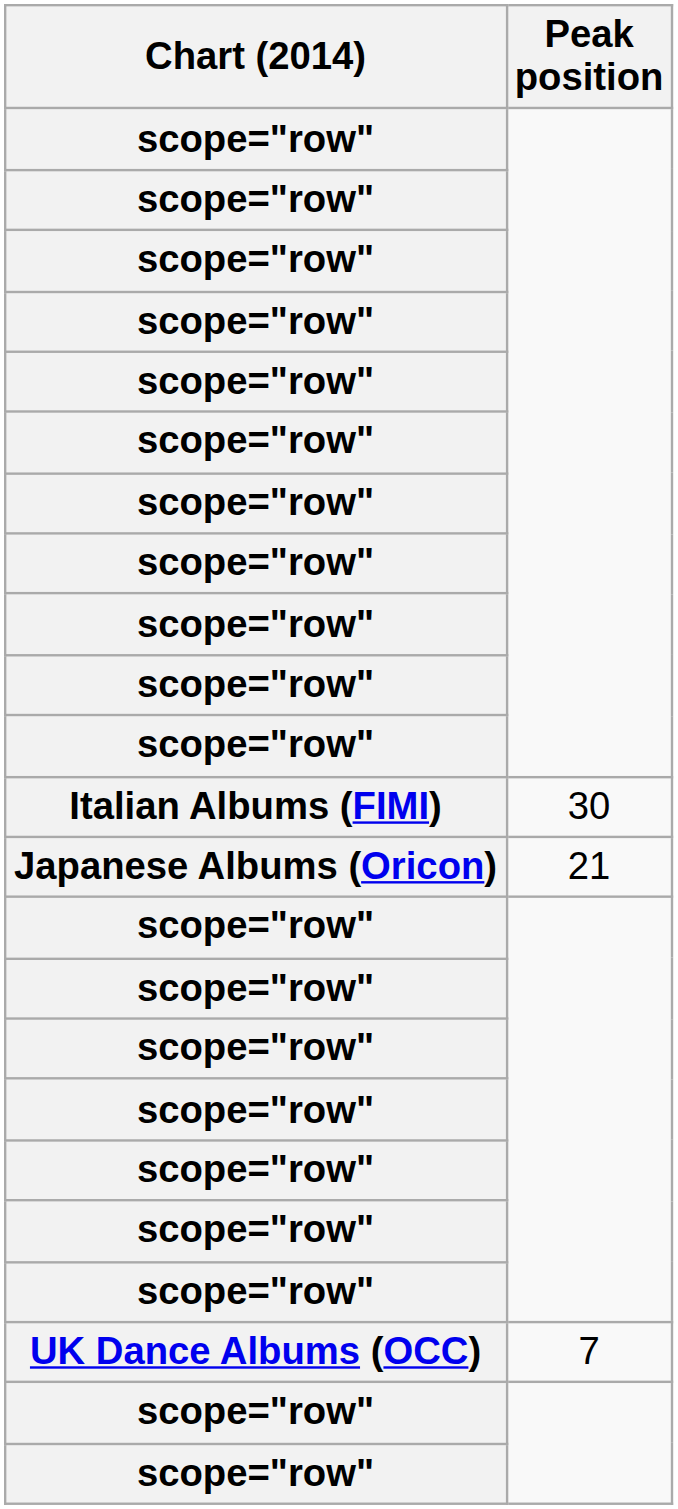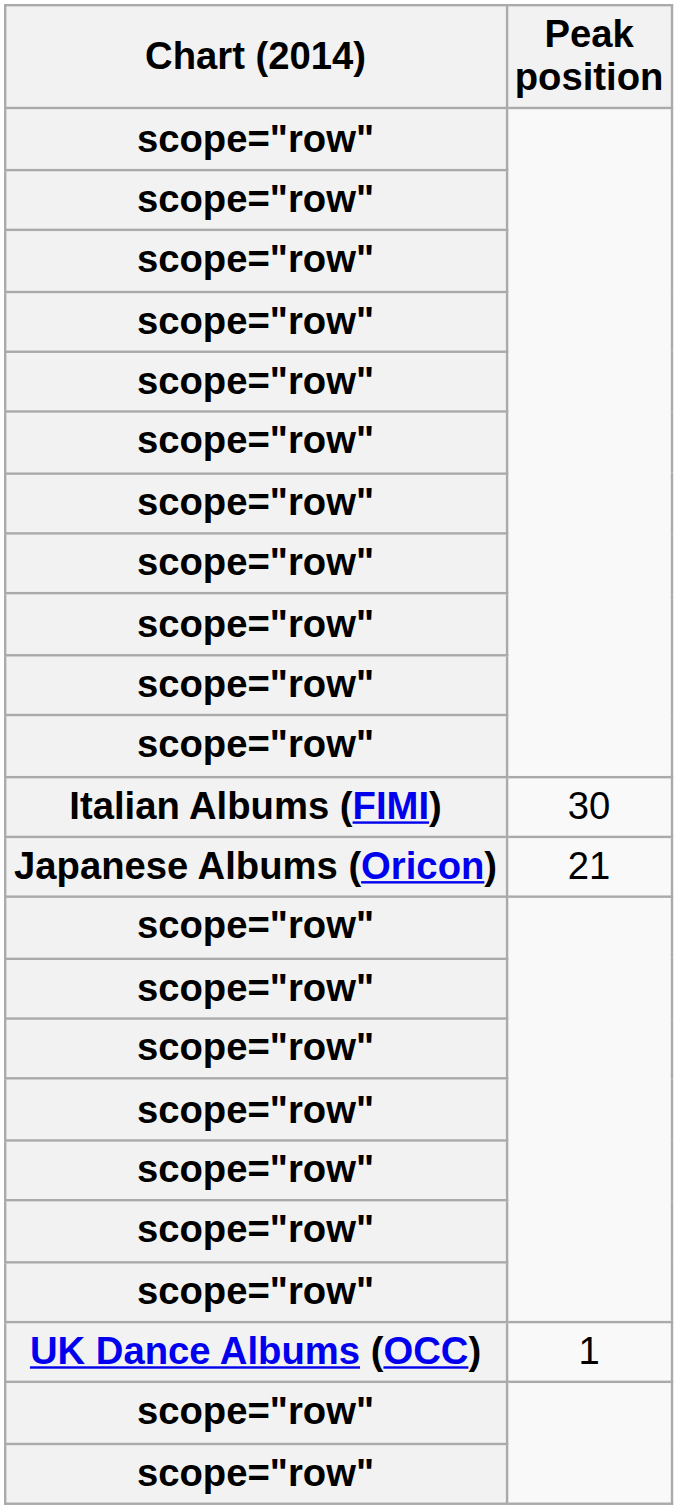(589, 1351) 7 -> (589, 1351) 1
